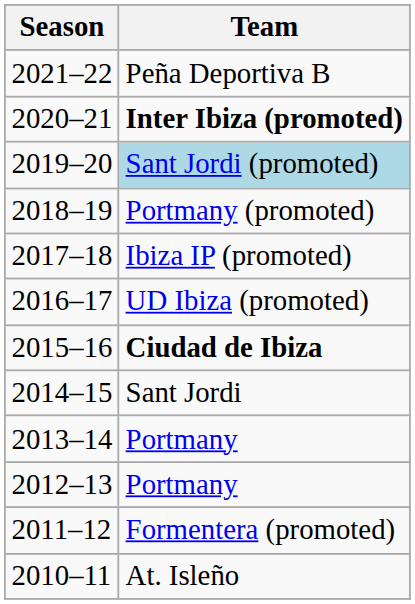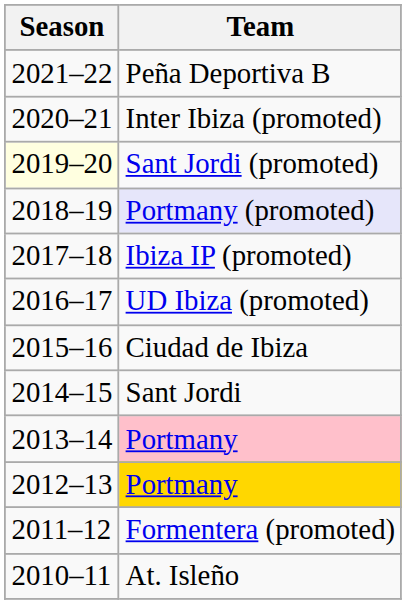(264, 118) bold -> (254, 118) normal
(62, 164) no background -> (62, 164) lightyellow background
(252, 164) lightblue background -> (252, 164) no background
(250, 210) no background -> (250, 210) lavender background
(224, 347) bold -> (217, 347) normal
(182, 438) no background -> (182, 438) pink background
(182, 484) no background -> (182, 484) gold background
